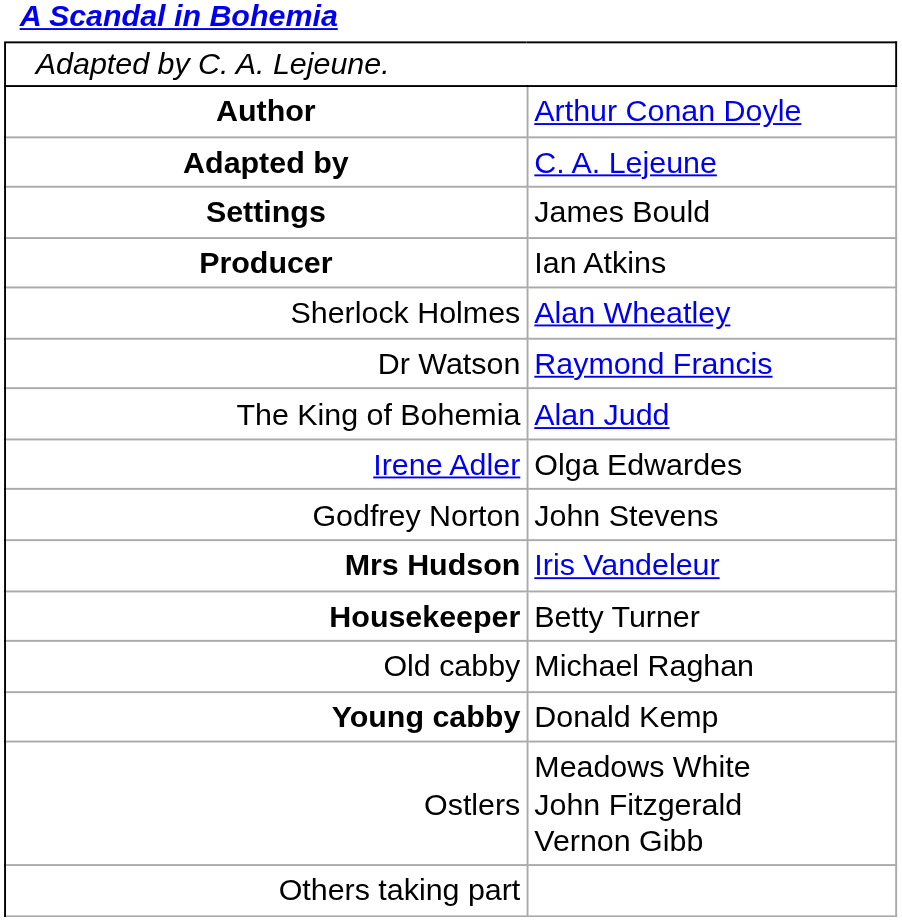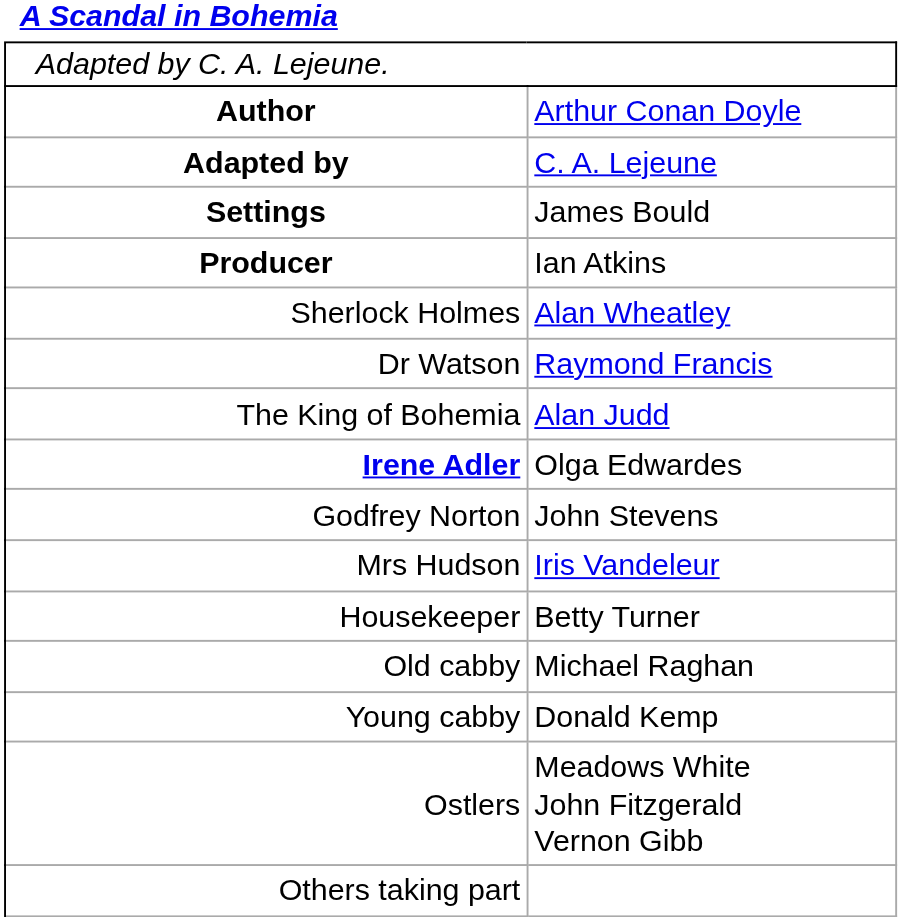(447, 464) normal -> (441, 464) bold
(432, 565) bold -> (438, 565) normal
(425, 616) bold -> (430, 616) normal
(426, 717) bold -> (433, 717) normal
